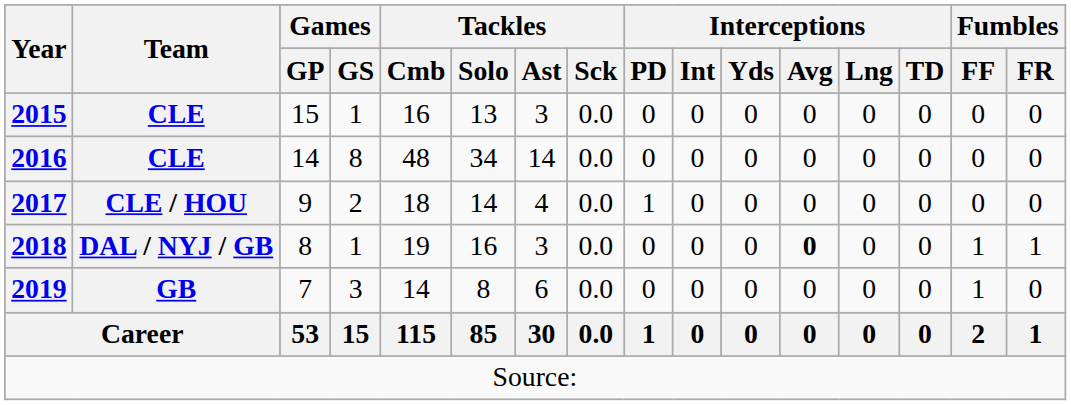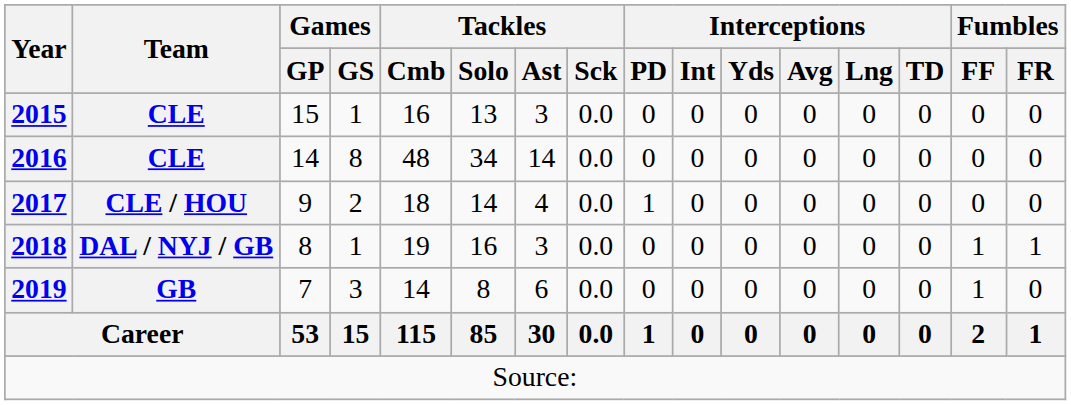(810, 245) bold -> (810, 245) normal
